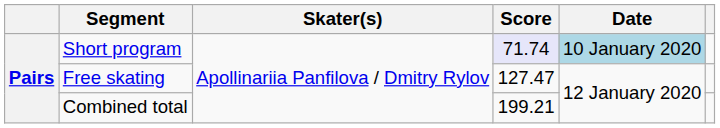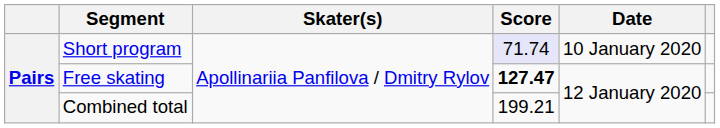(632, 48) lightblue background -> (632, 48) no background
(526, 78) normal -> (526, 78) bold
